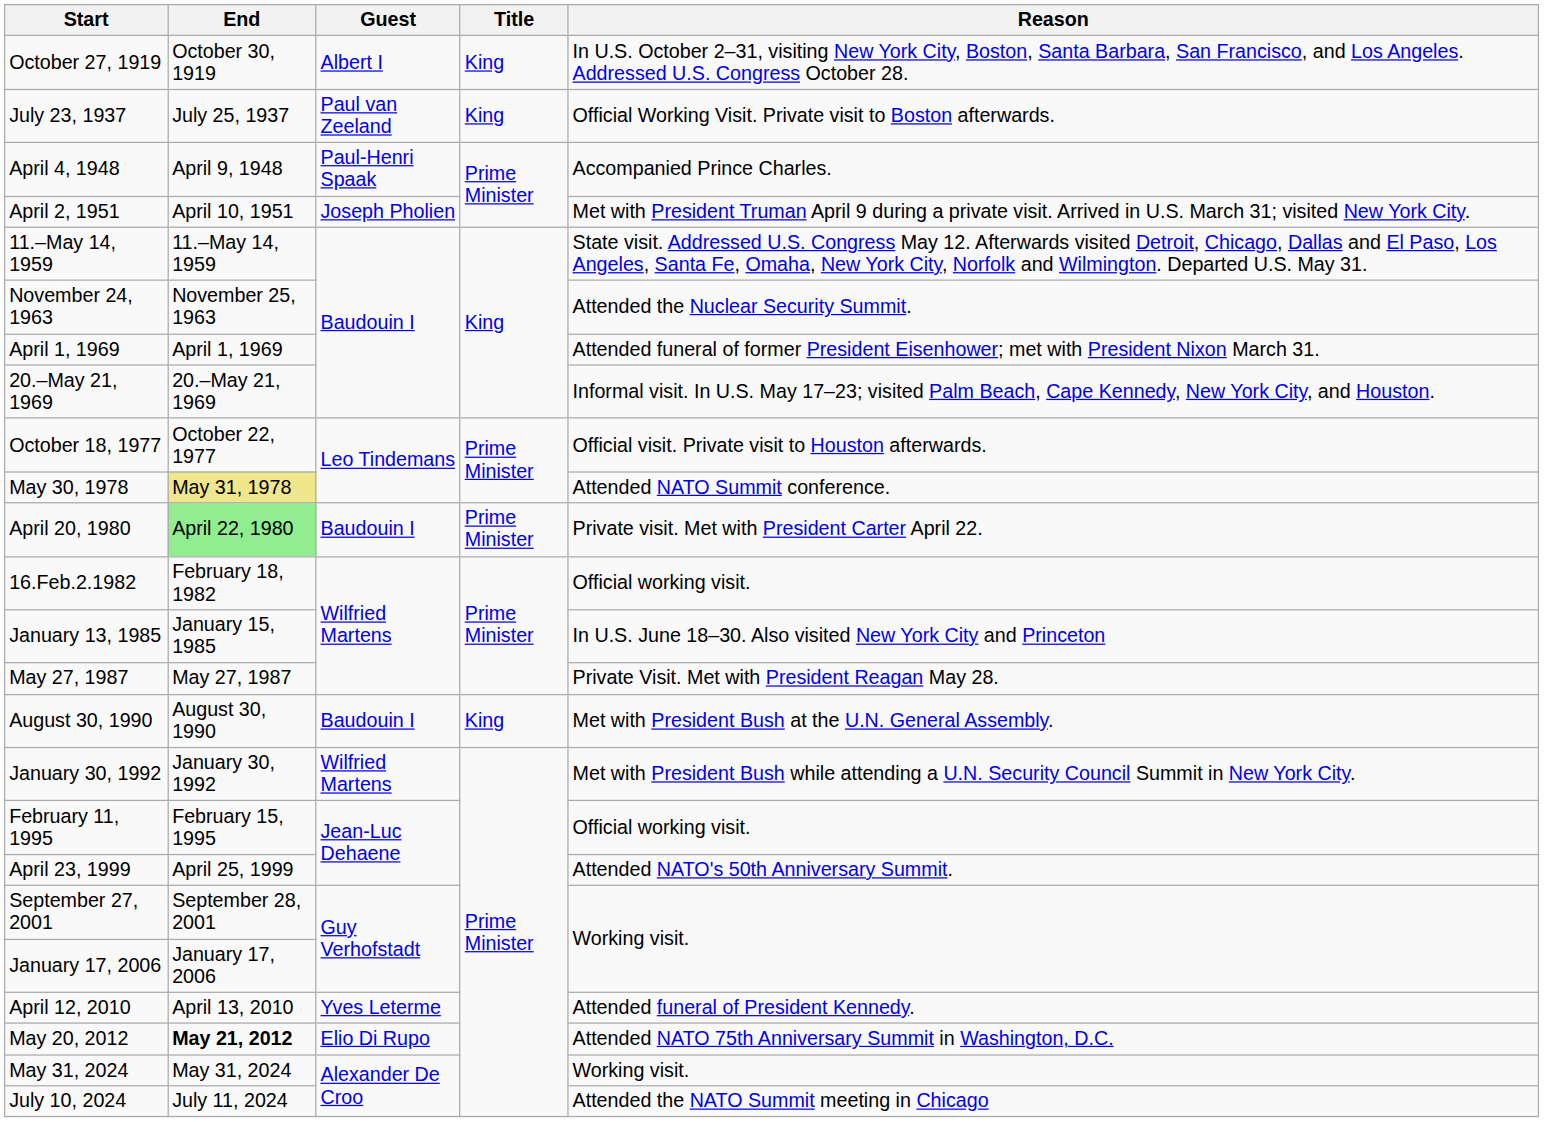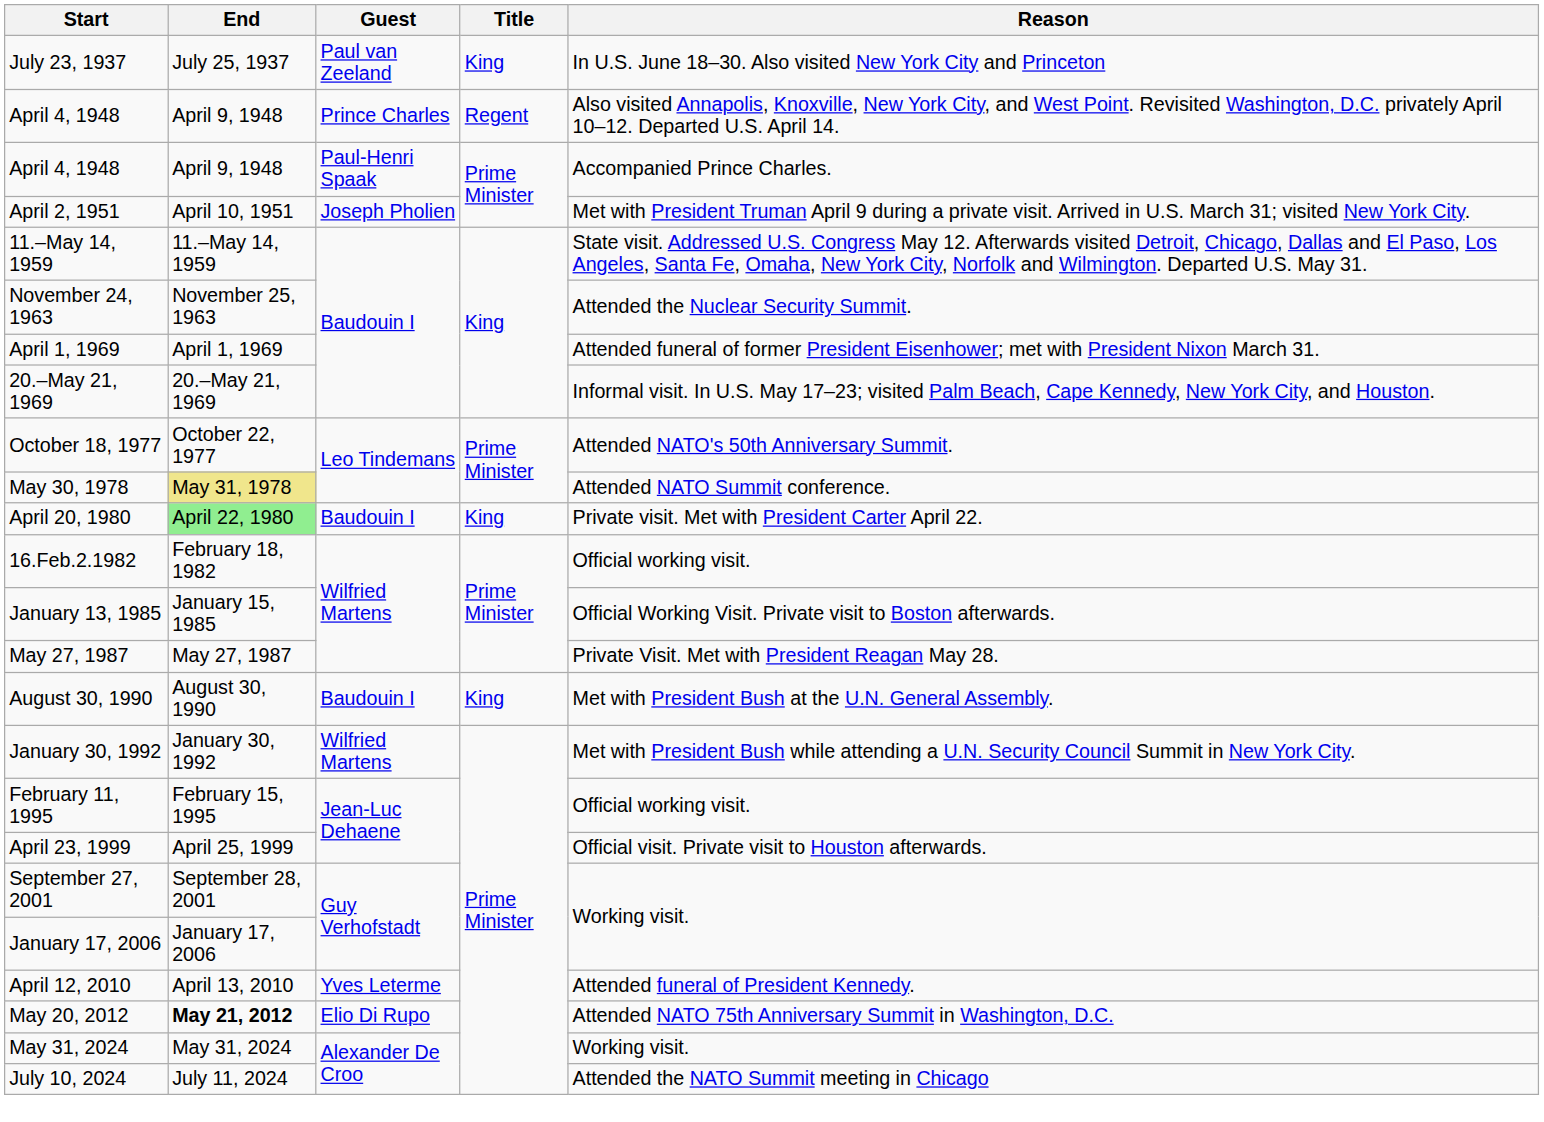- row: (85, 62)
(814, 115) Official Working Visit. Private visit to Boston afterwards. -> (839, 62) In U.S. June 18–30. Also visited New York City and Princeton
+ row: (64, 115)
(780, 444) Official visit. Private visit to Houston afterwards. -> (763, 444) Attended NATO's 50th Anniversary Summit.
(499, 529) Prime Minister -> (484, 518) King
(839, 636) In U.S. June 18–30. Also visited New York City and Princeton -> (814, 614) Official Working Visit. Private visit to Boston afterwards.
(763, 869) Attended NATO's 50th Anniversary Summit. -> (780, 847) Official visit. Private visit to Houston afterwards.
